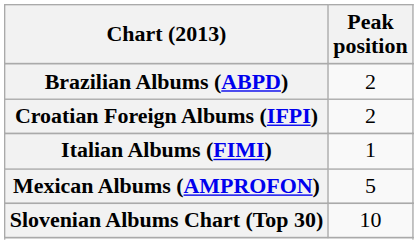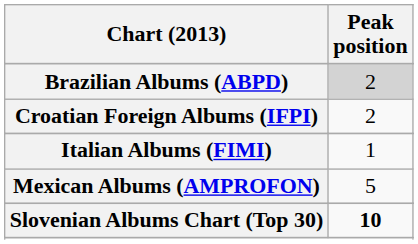(370, 81) no background -> (370, 81) lightgrey background
(370, 220) normal -> (370, 220) bold
